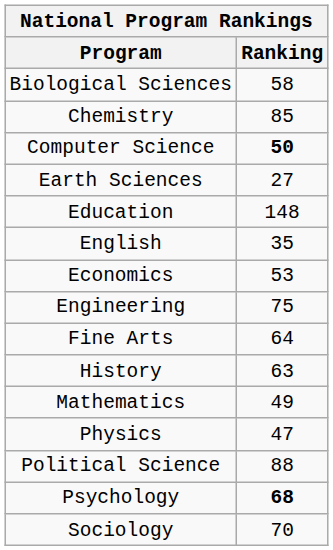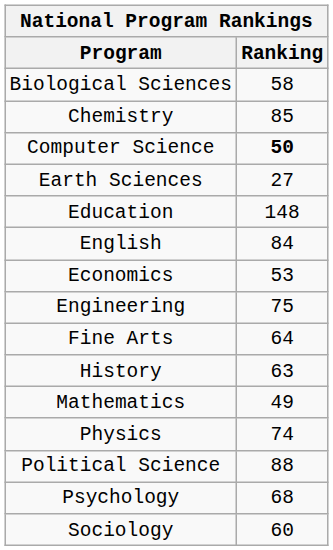(282, 244) 35 -> (282, 244) 84
(282, 434) 47 -> (282, 434) 74
(282, 498) bold -> (282, 498) normal
(282, 530) 70 -> (282, 530) 60
